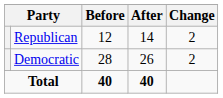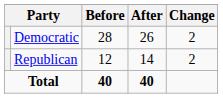rows swapped: (47, 59) <-> (46, 37)
